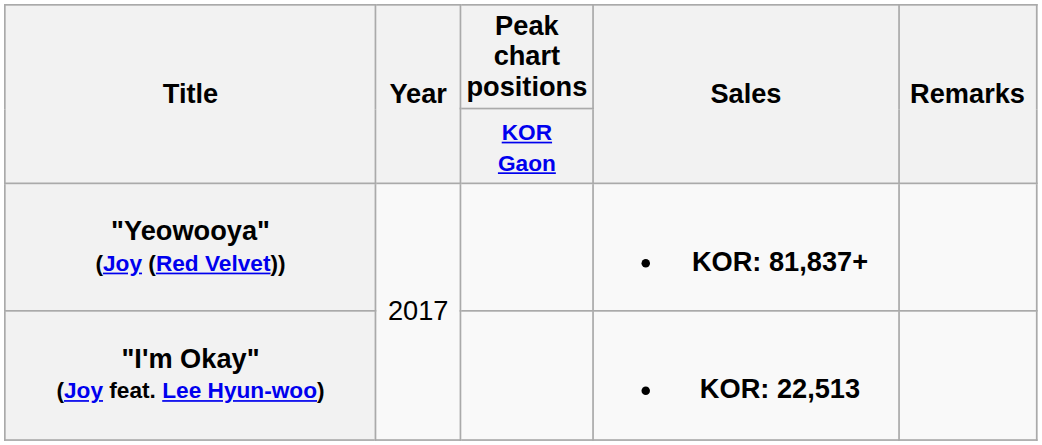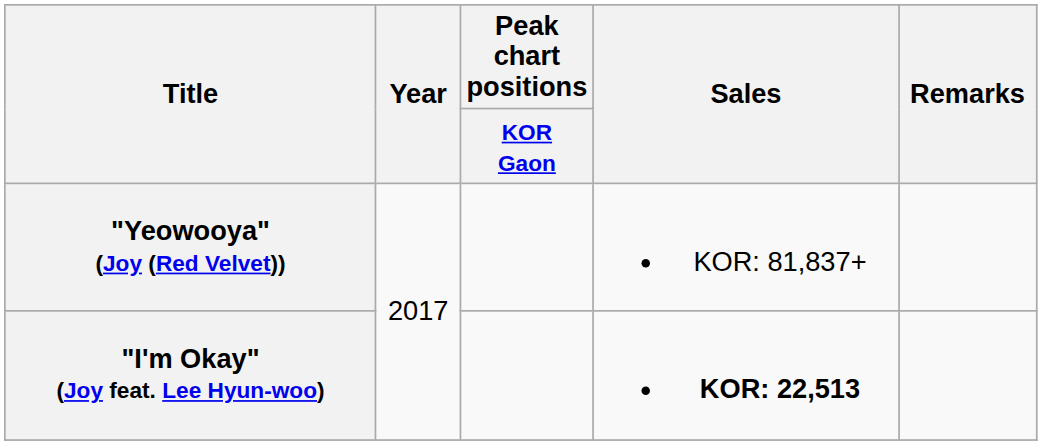(746, 262) bold -> (746, 262) normal
